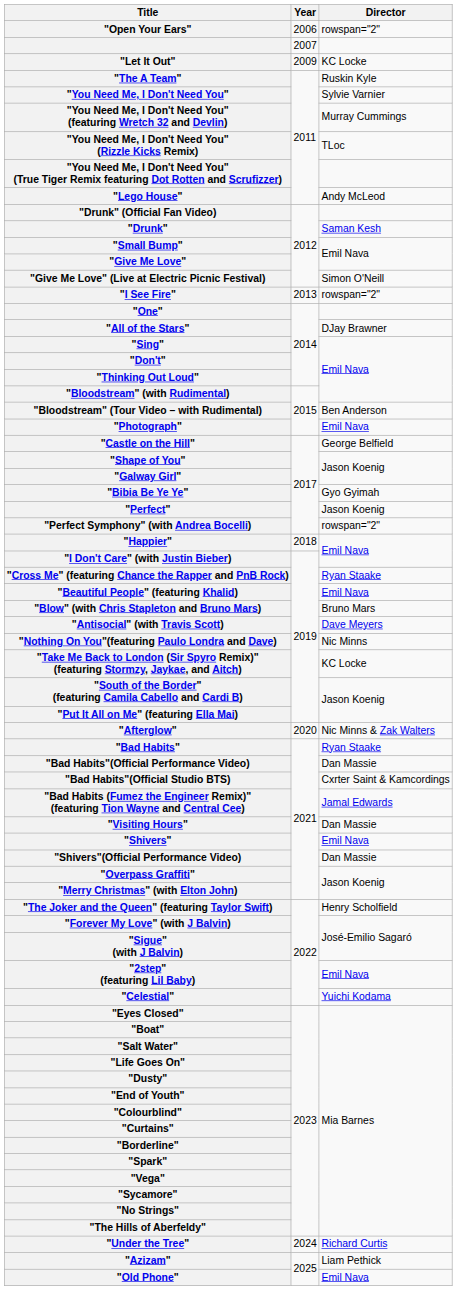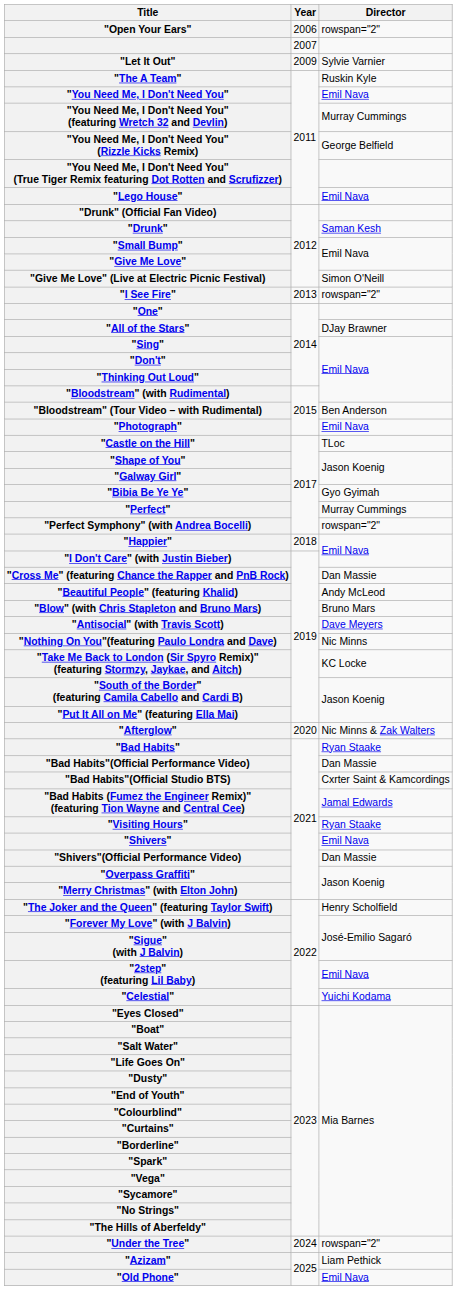(344, 62) KC Locke -> (353, 62) Sylvie Varnier
(353, 95) Sylvie Varnier -> (345, 95) Emil Nava
(333, 145) TLoc -> (357, 145) George Belfield
(353, 196) Andy McLeod -> (345, 196) Emil Nava
(357, 443) George Belfield -> (333, 443) TLoc
(353, 509) Jason Koenig -> (364, 509) Murray Cummings
(351, 575) Ryan Staake -> (349, 575) Dan Massie
(345, 592) Emil Nava -> (353, 592) Andy McLeod
(349, 825) Dan Massie -> (351, 825) Ryan Staake
(354, 1244) Richard Curtis -> (351, 1244) rowspan="2"
